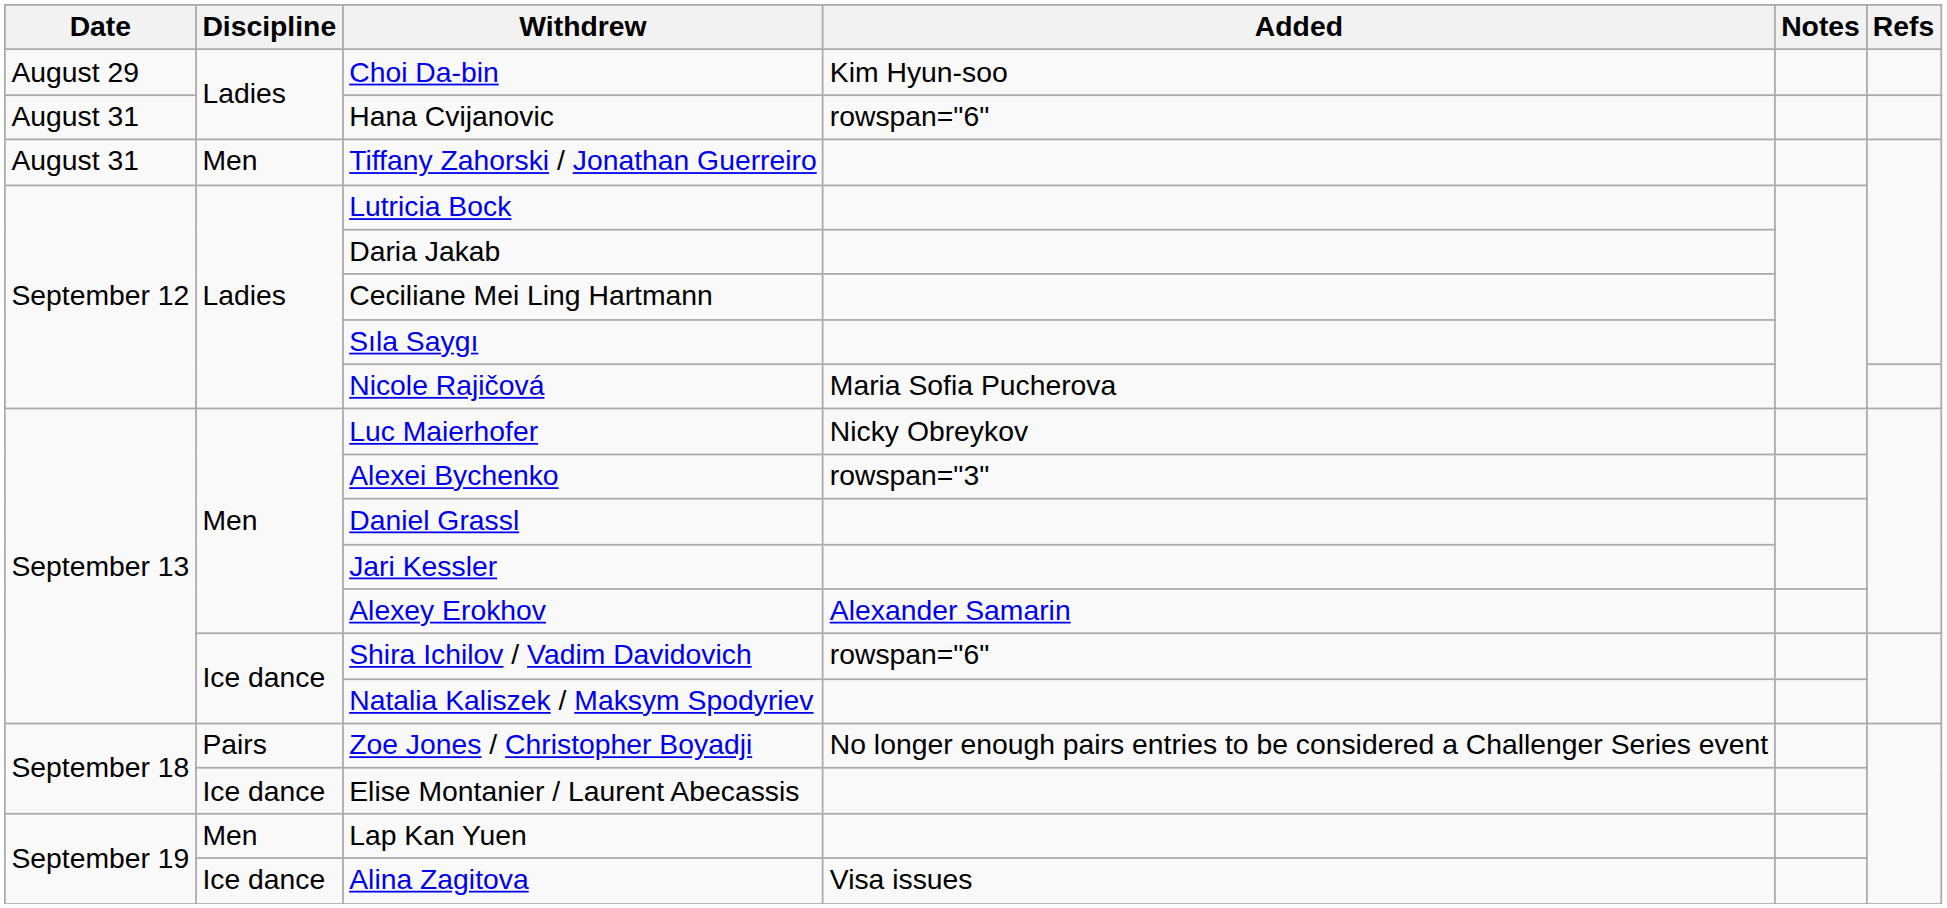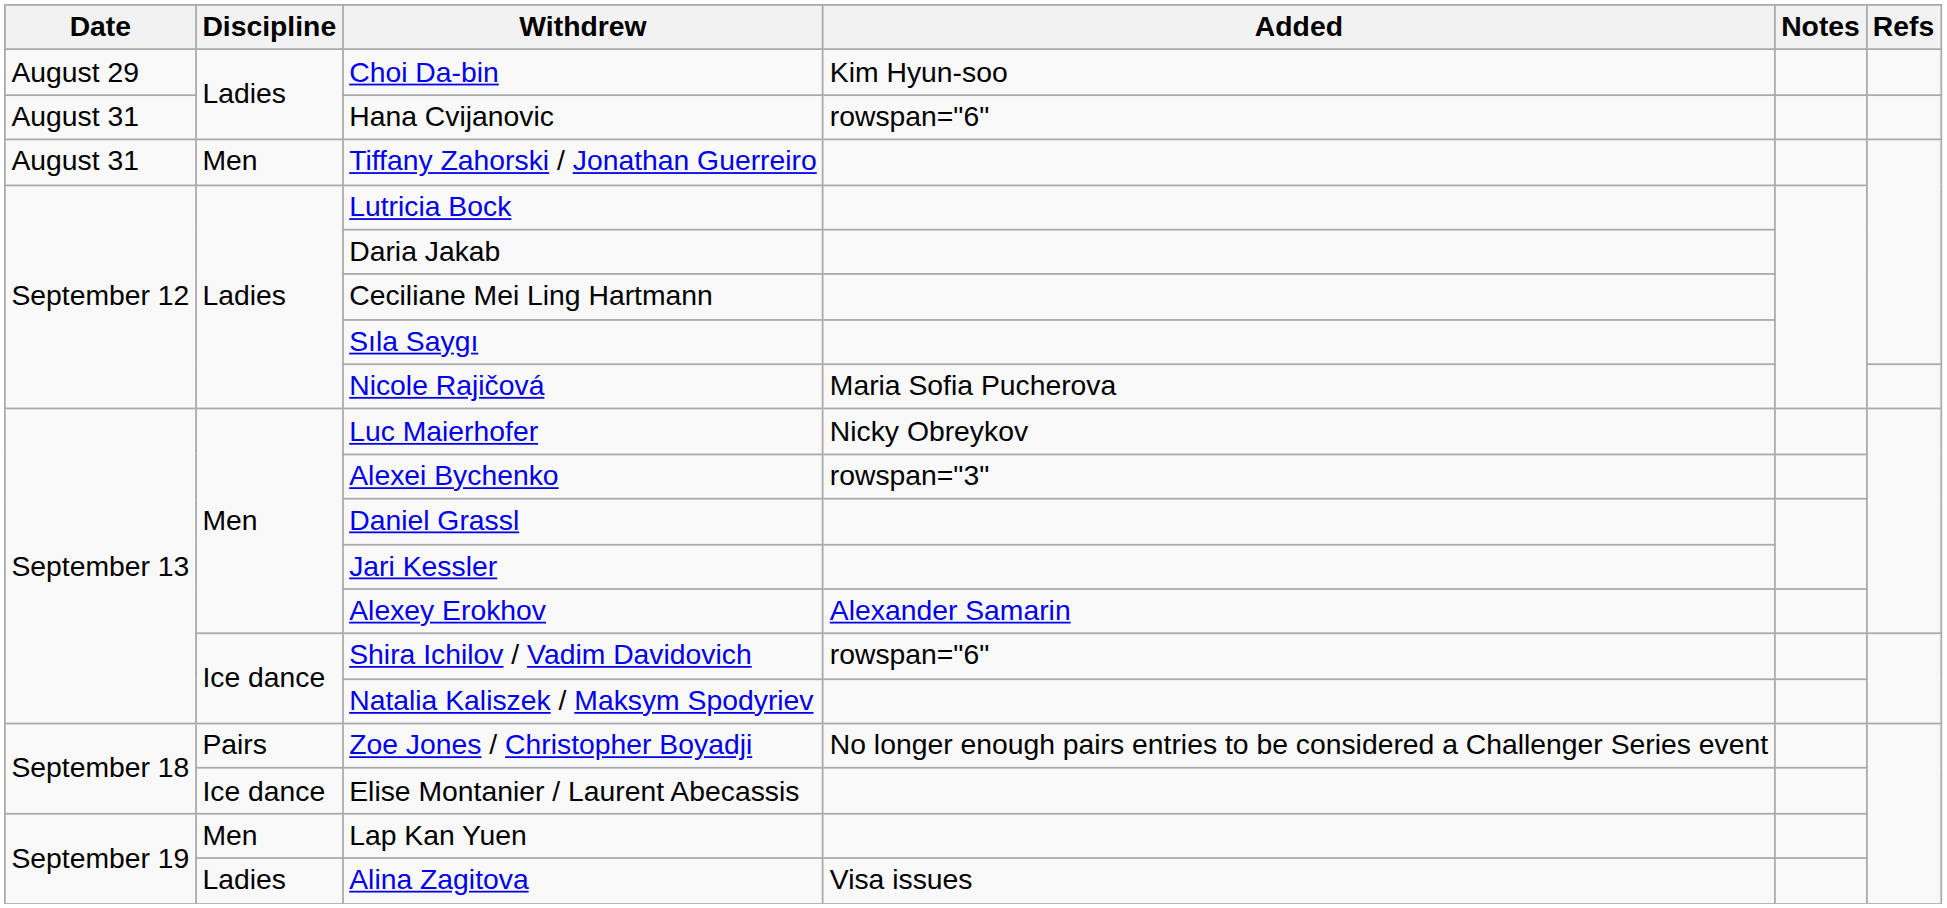(264, 880) Ice dance -> (244, 880) Ladies
